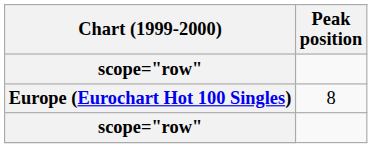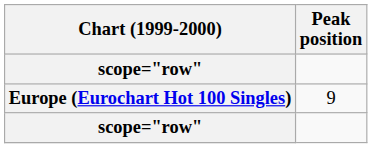(331, 98) 8 -> (331, 98) 9
